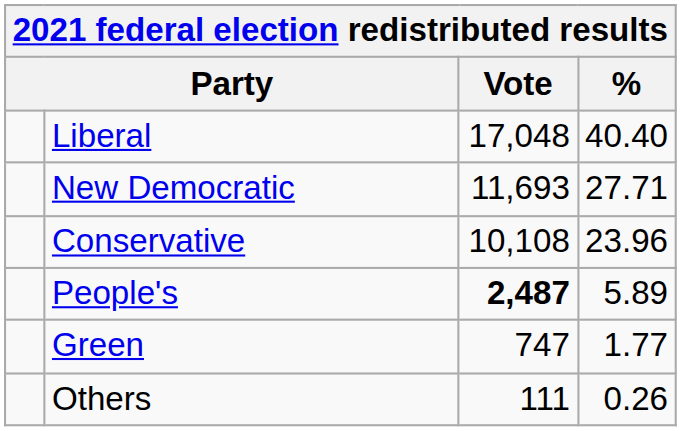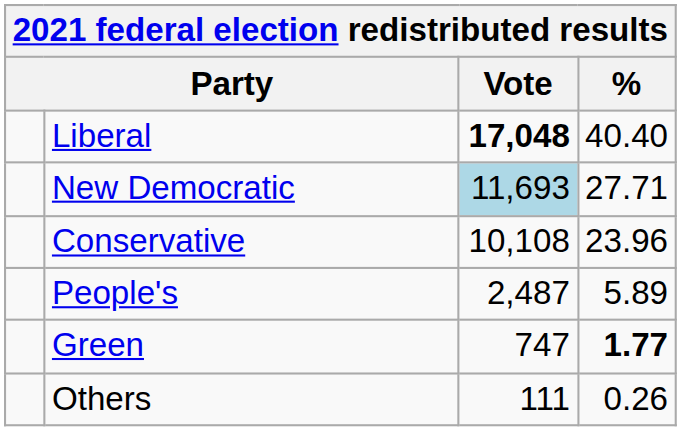(519, 135) normal -> (519, 135) bold
(520, 188) no background -> (520, 188) lightblue background
(528, 293) bold -> (528, 293) normal
(636, 345) normal -> (636, 345) bold
